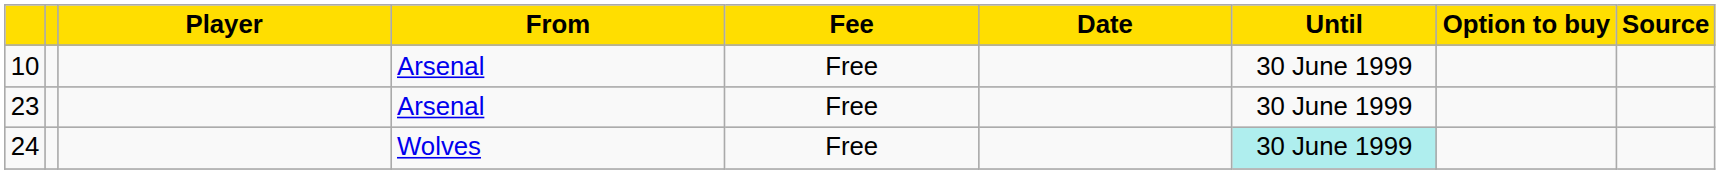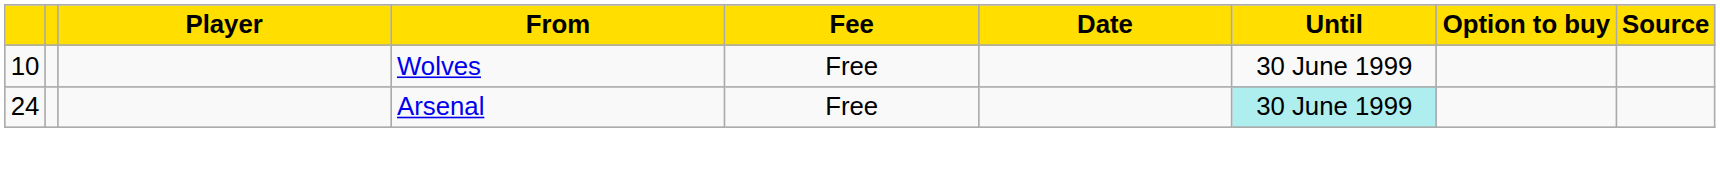(441, 65) Arsenal -> (439, 65) Wolves
- row: (25, 106)
(439, 147) Wolves -> (441, 106) Arsenal
